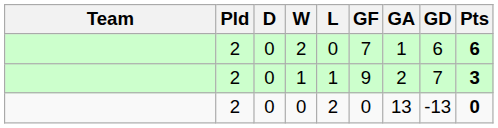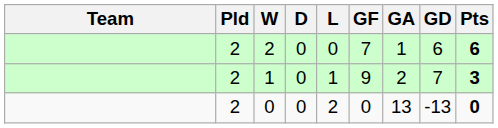columns swapped: (301, 19) <-> (269, 19)
